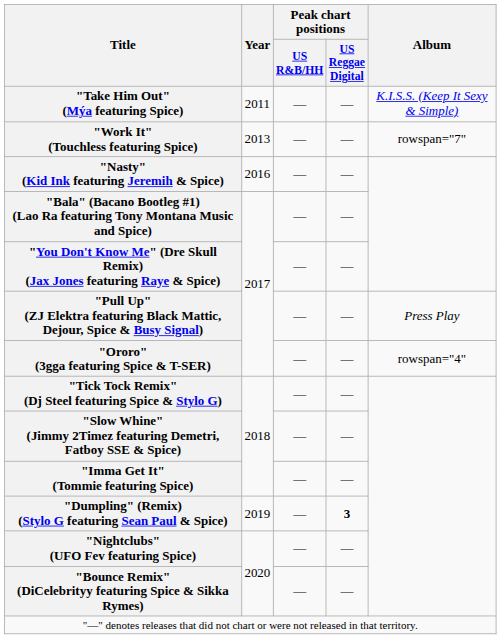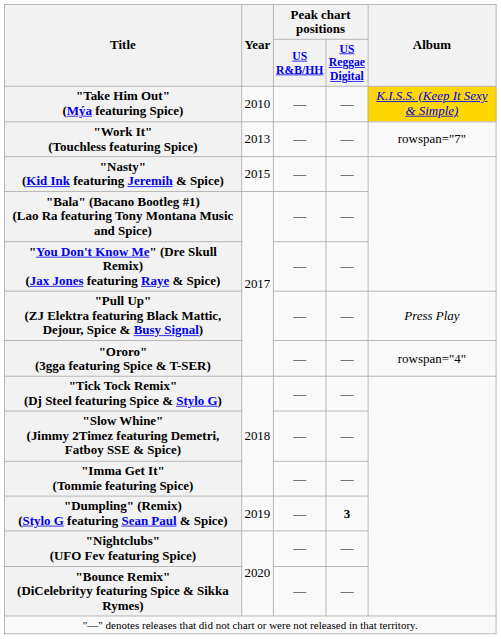(257, 103) 2011 -> (257, 103) 2010
(432, 103) no background -> (432, 103) gold background
(257, 174) 2016 -> (257, 174) 2015
